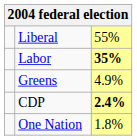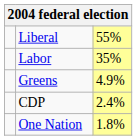(108, 59) bold -> (109, 59) normal
(110, 102) bold -> (110, 102) normal
